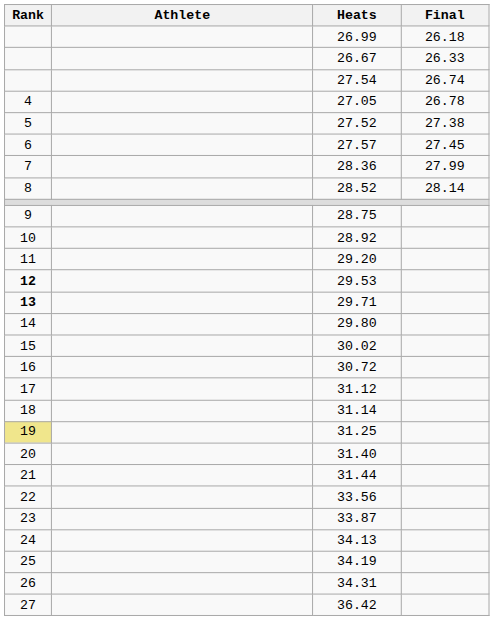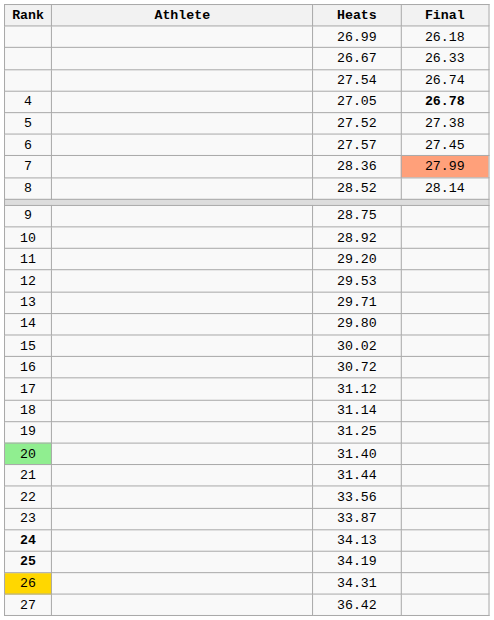(445, 102) normal -> (445, 102) bold
(445, 167) no background -> (445, 167) lightsalmon background
(28, 281) bold -> (28, 281) normal
(28, 303) bold -> (28, 303) normal
(28, 432) khaki background -> (28, 432) no background
(28, 454) no background -> (28, 454) lightgreen background
(28, 540) normal -> (28, 540) bold
(28, 562) normal -> (28, 562) bold
(28, 584) no background -> (28, 584) gold background
